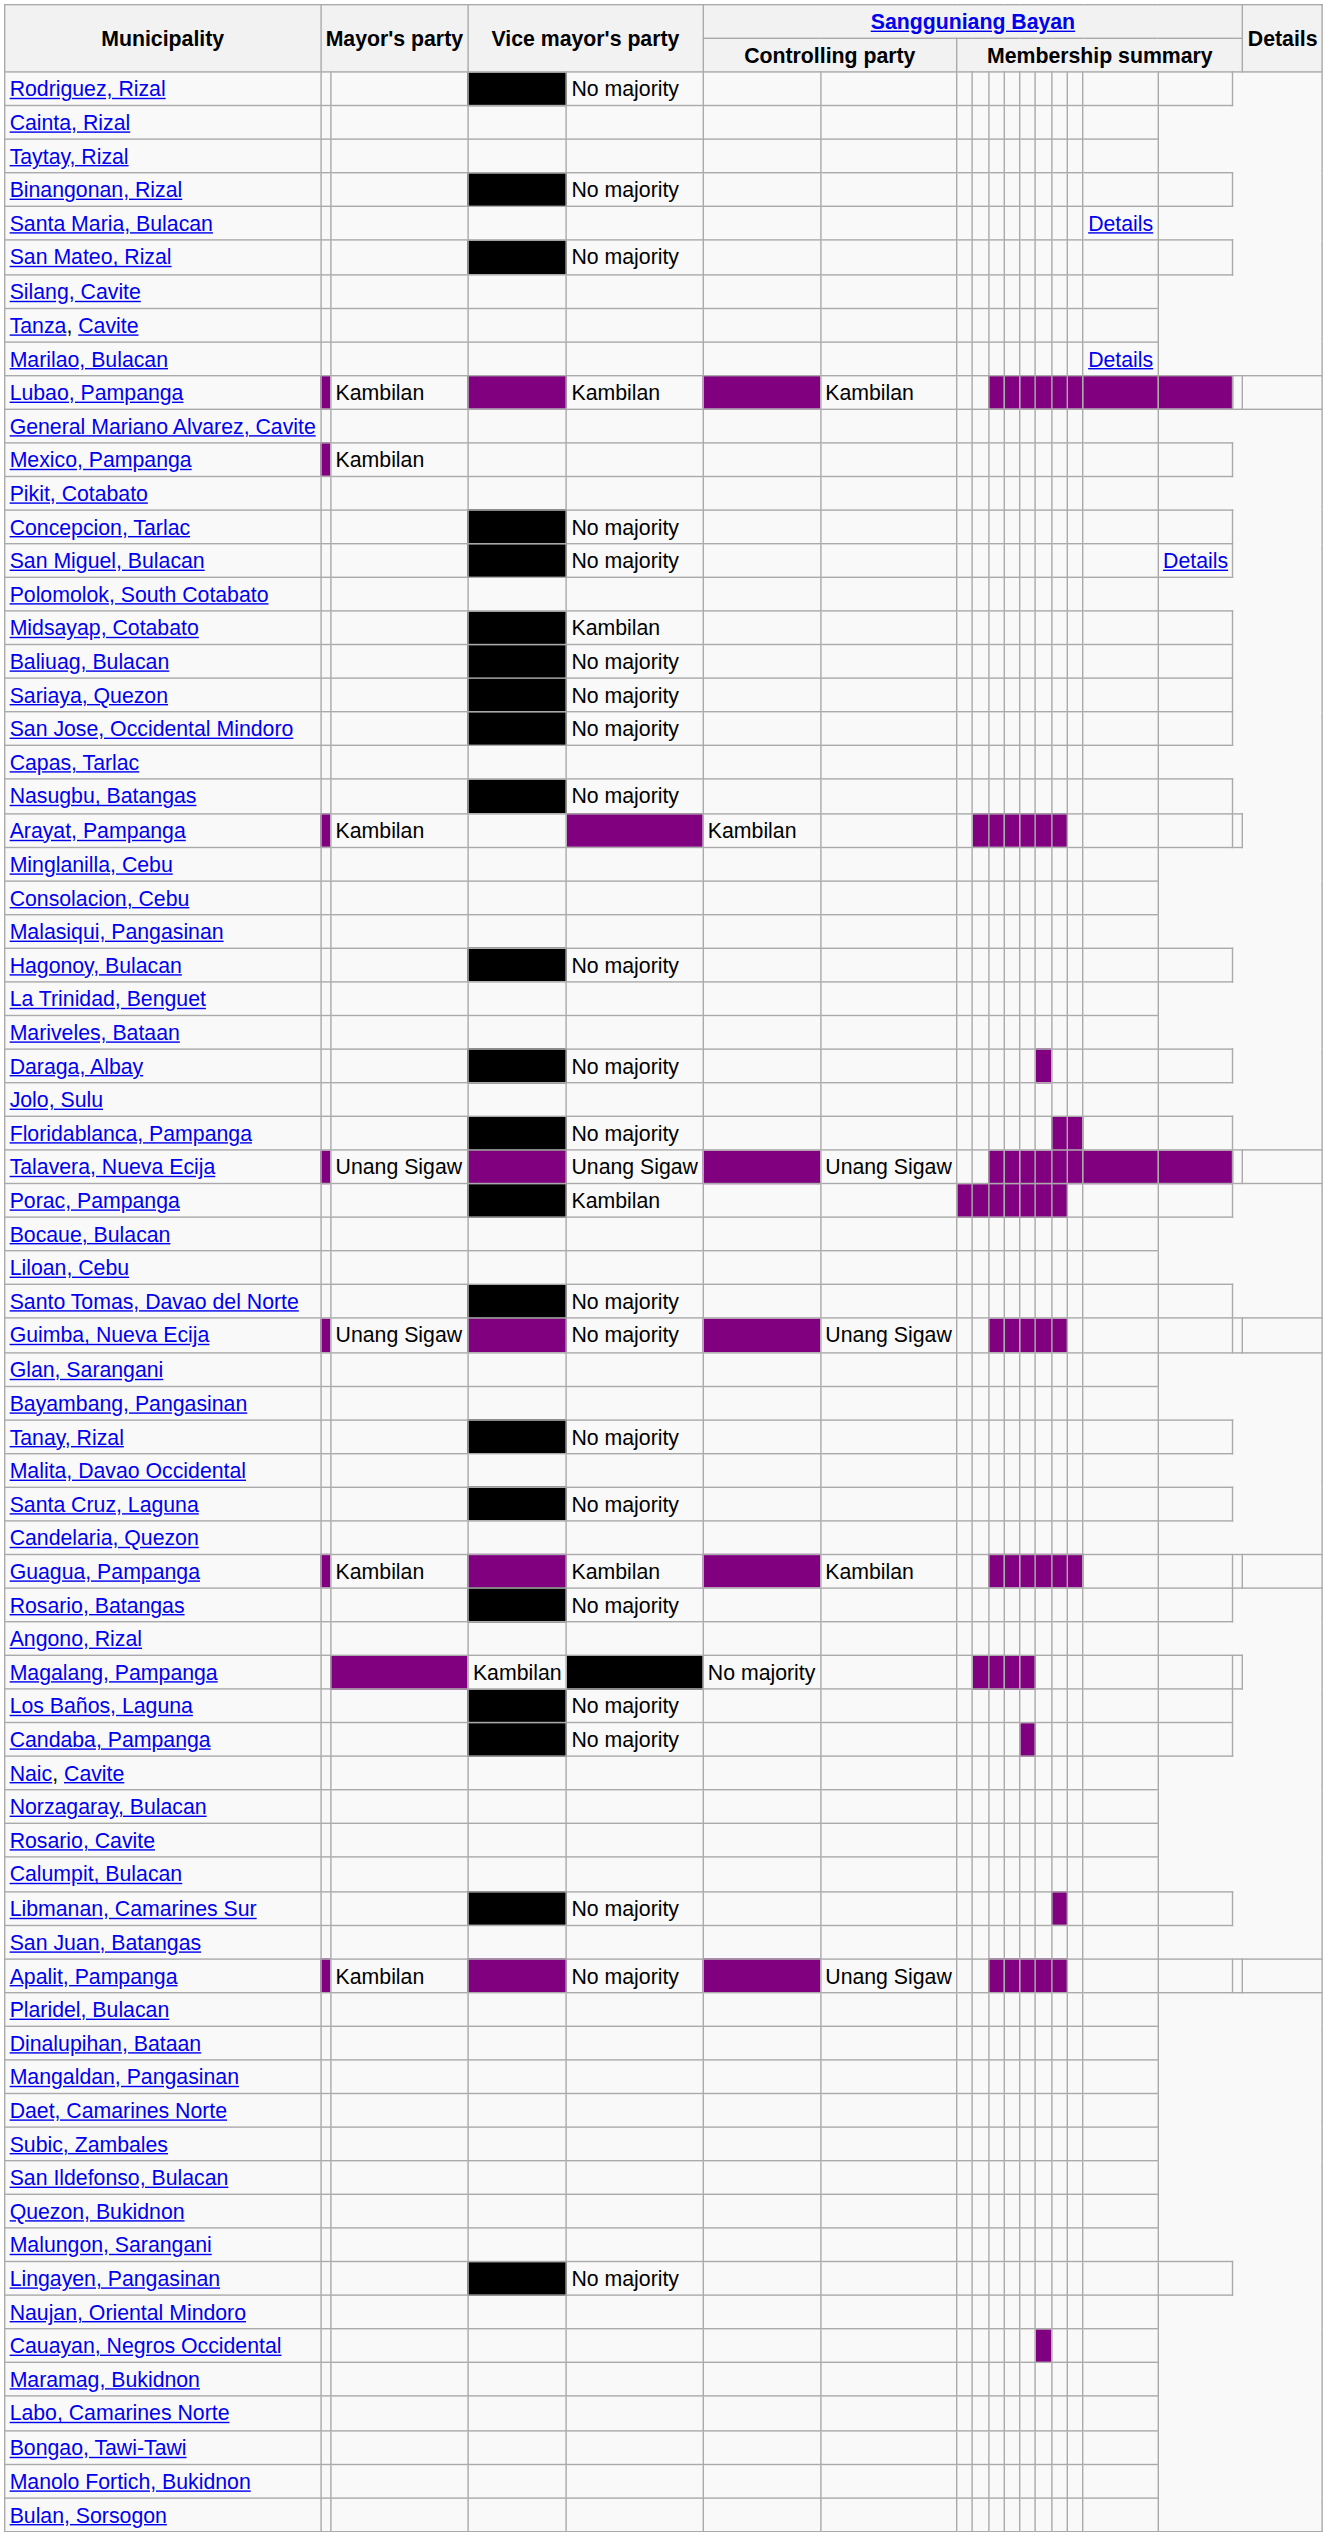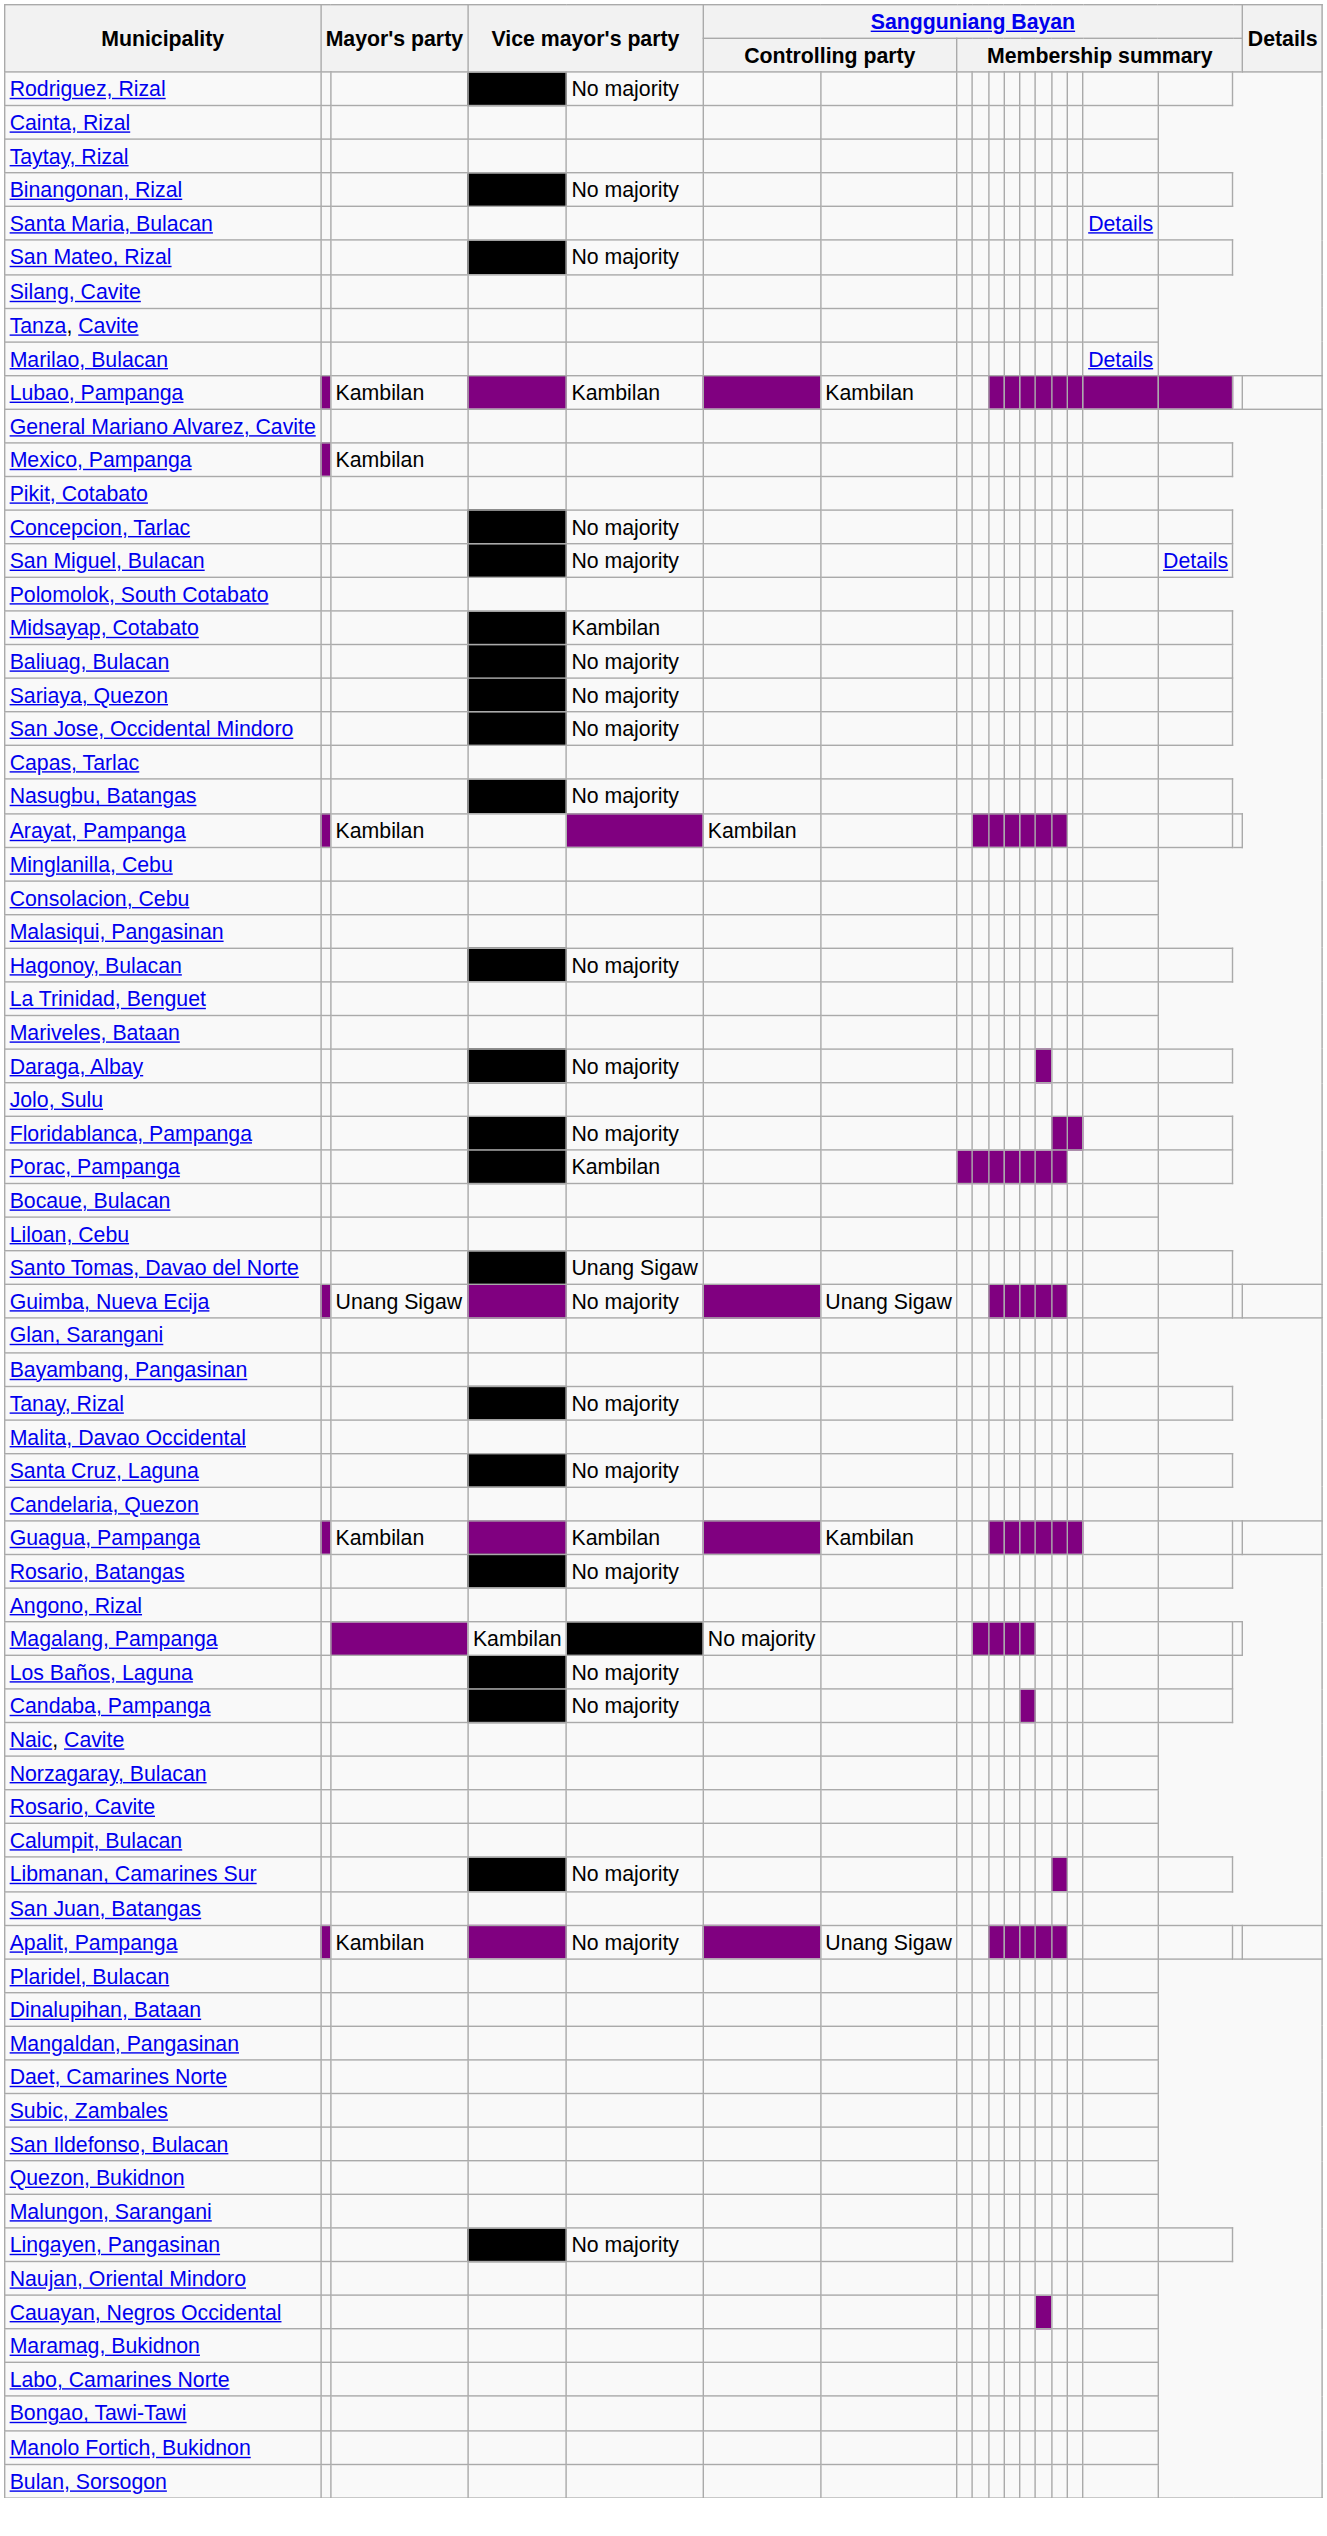- row: (112, 1167)
(625, 1302) No majority -> (635, 1268) Unang Sigaw
